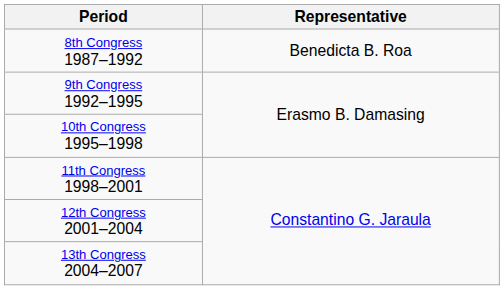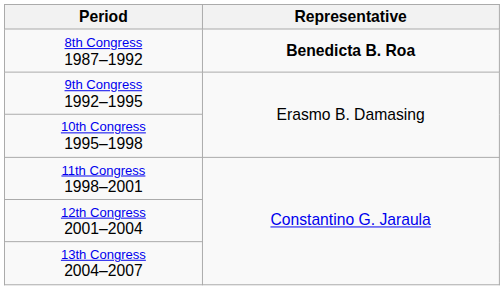(351, 50) normal -> (351, 50) bold
